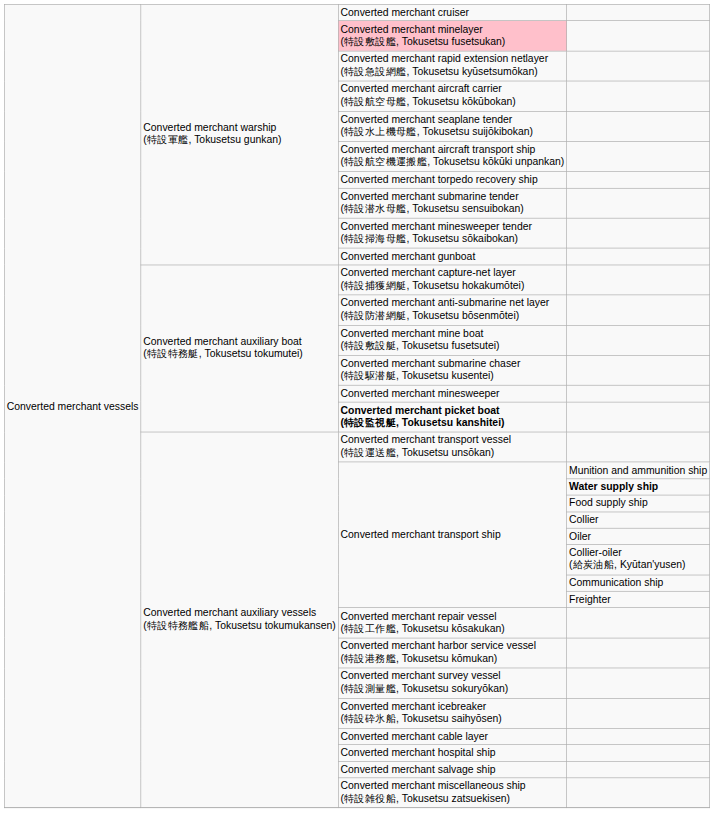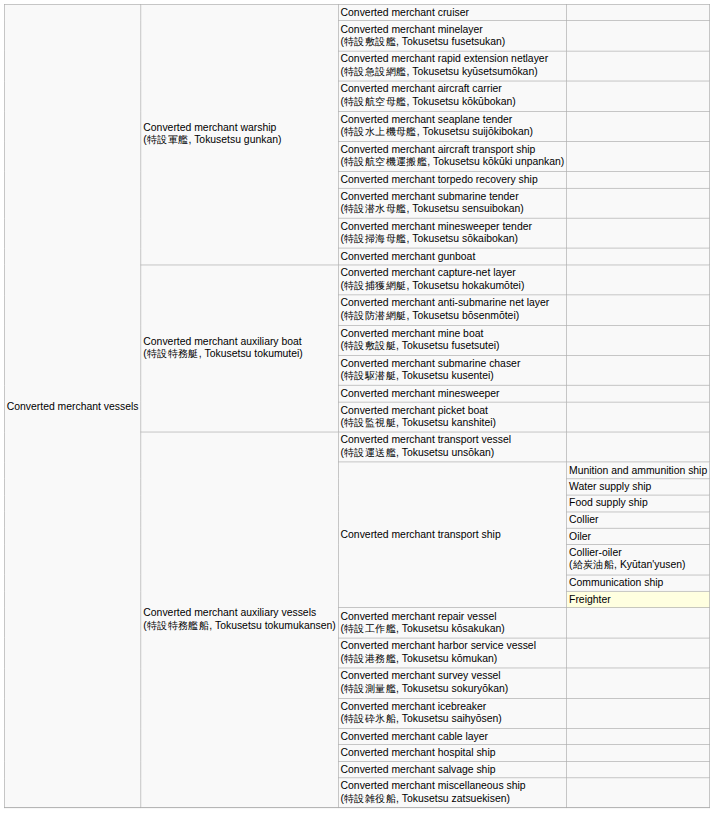(423, 35) pink background -> (423, 35) no background
(423, 416) bold -> (418, 416) normal
(614, 487) bold -> (610, 487) normal
(590, 599) no background -> (590, 599) lightyellow background
